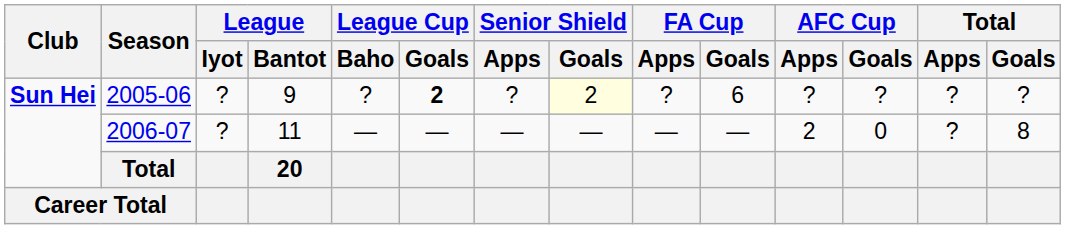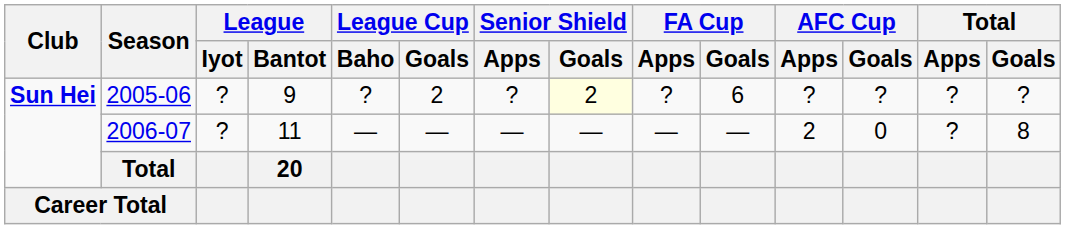(437, 95) bold -> (437, 95) normal
